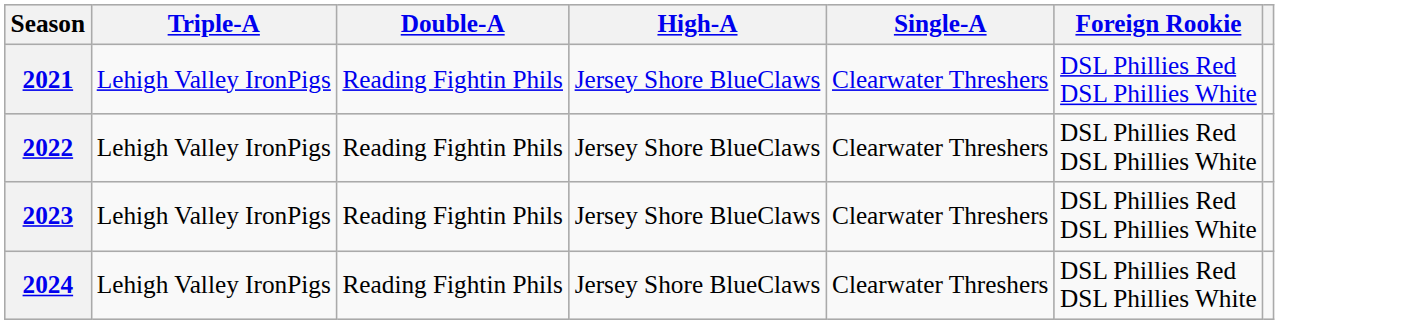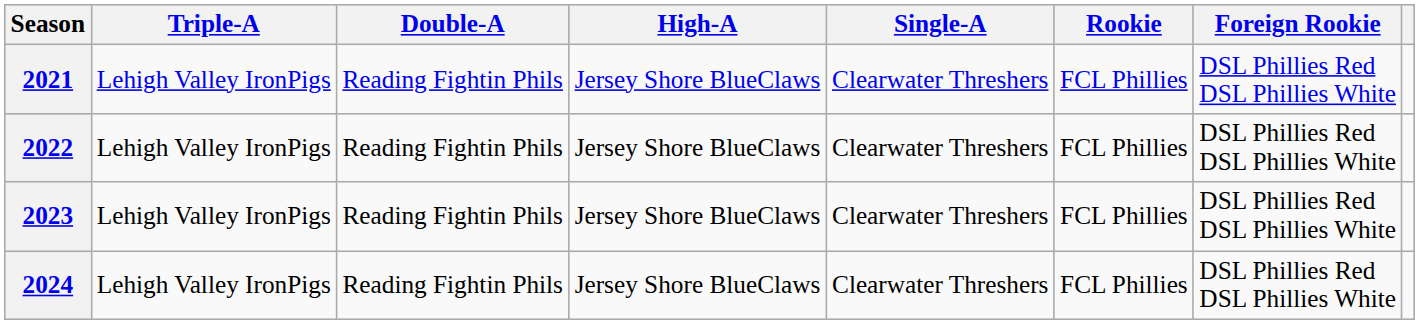+ column: (1124, 24)
